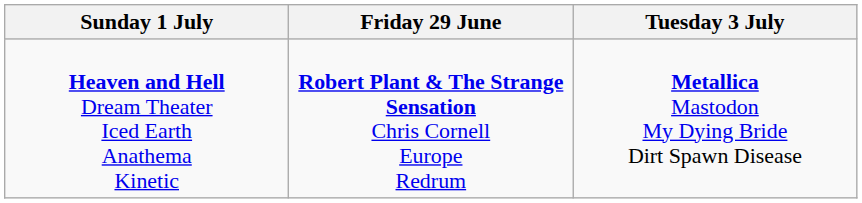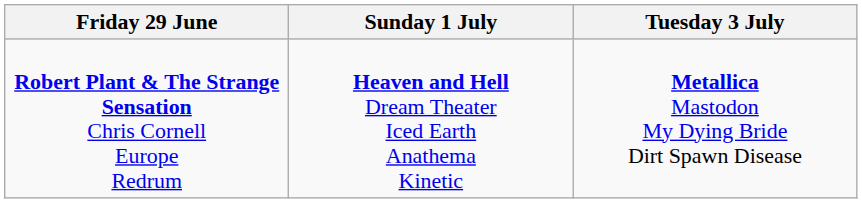columns swapped: (431, 21) <-> (147, 21)
